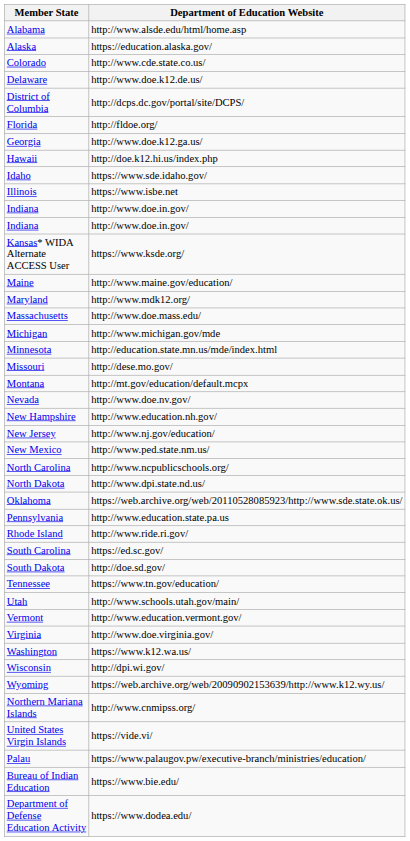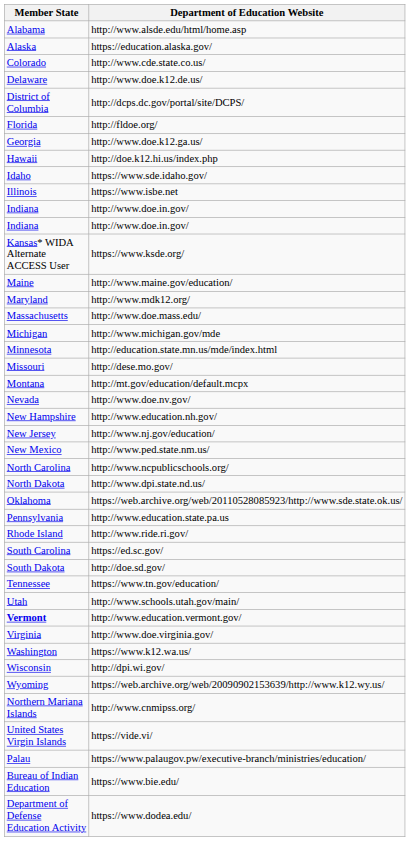(25, 617) normal -> (27, 617) bold
